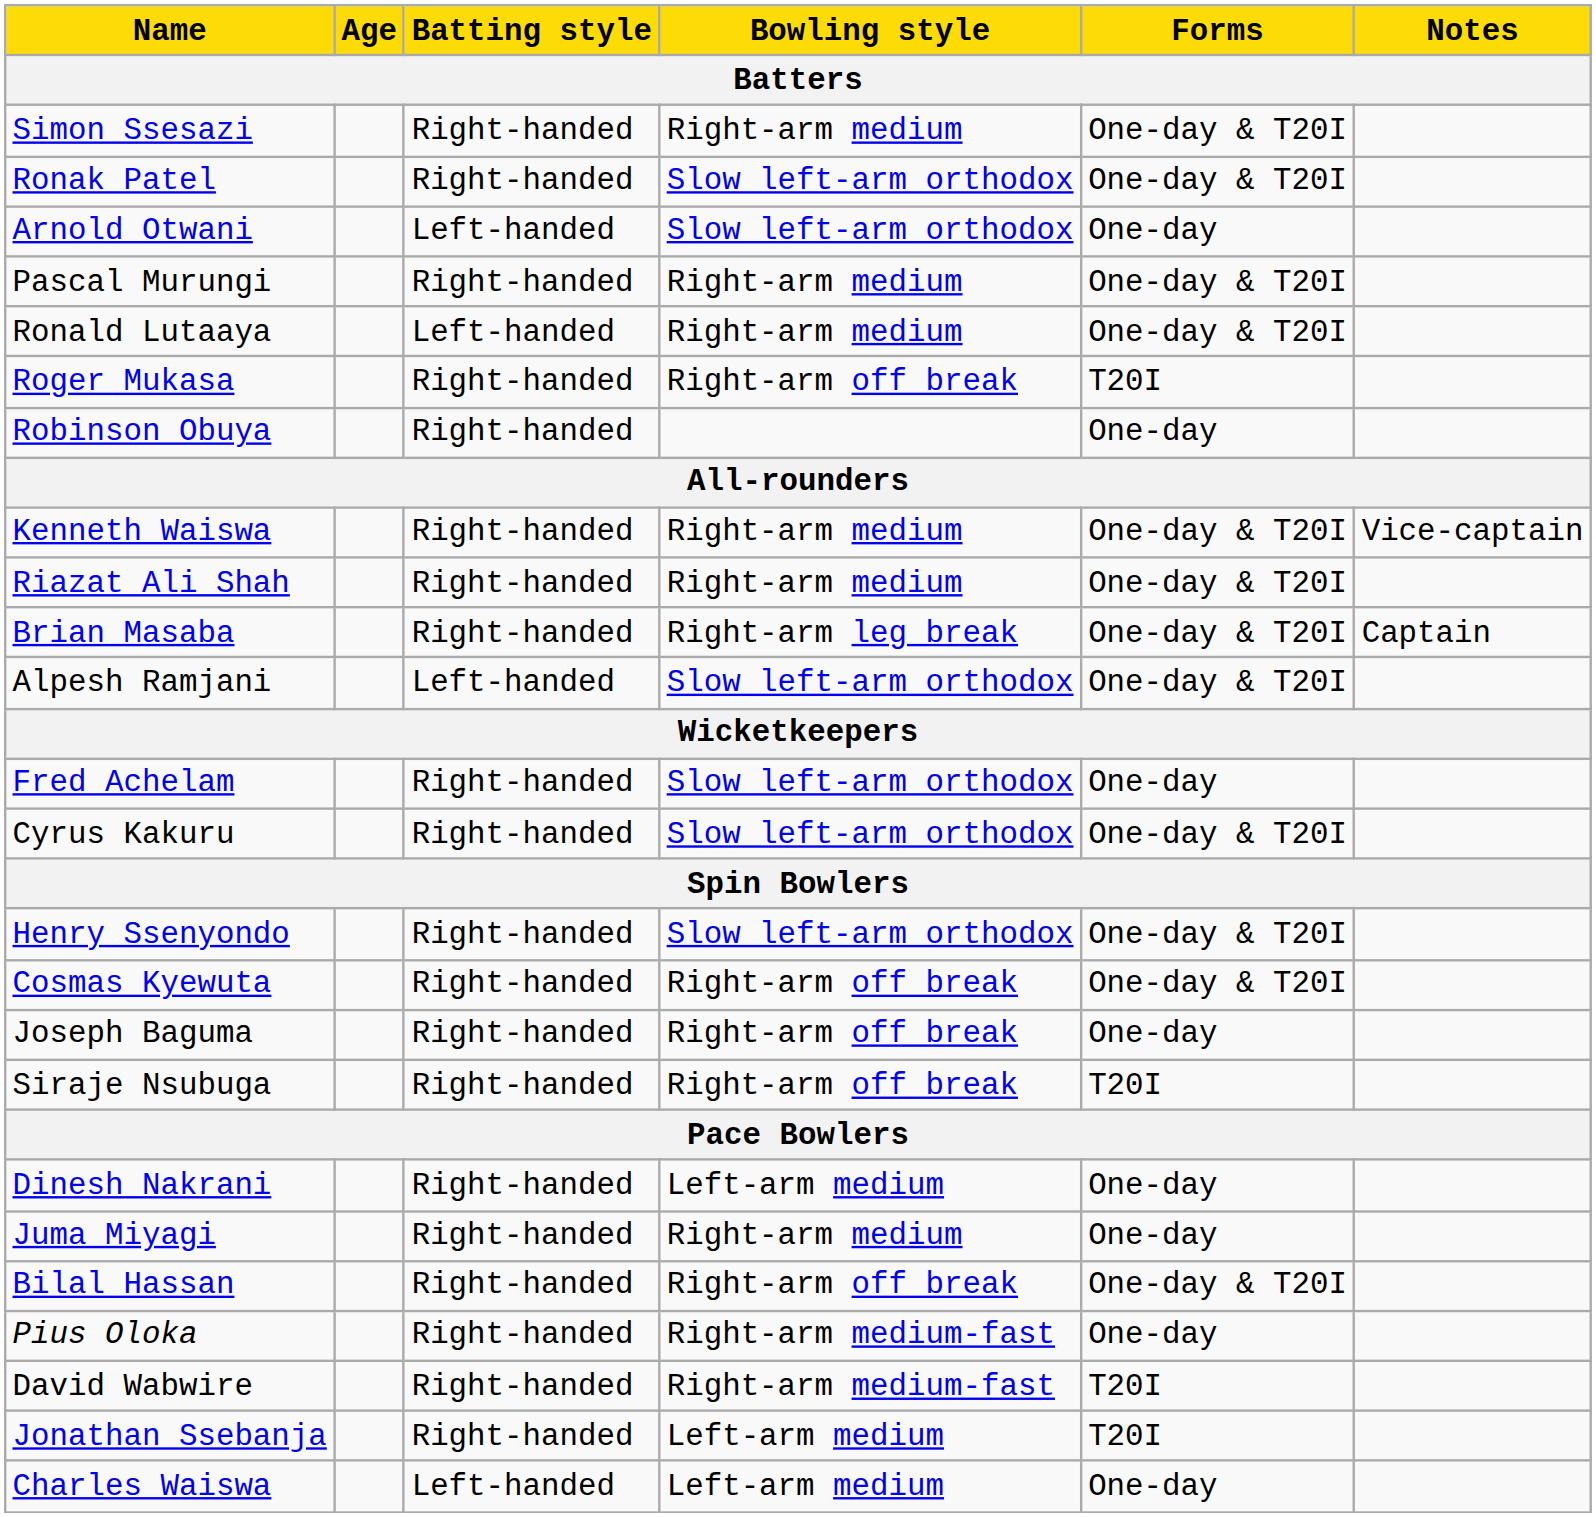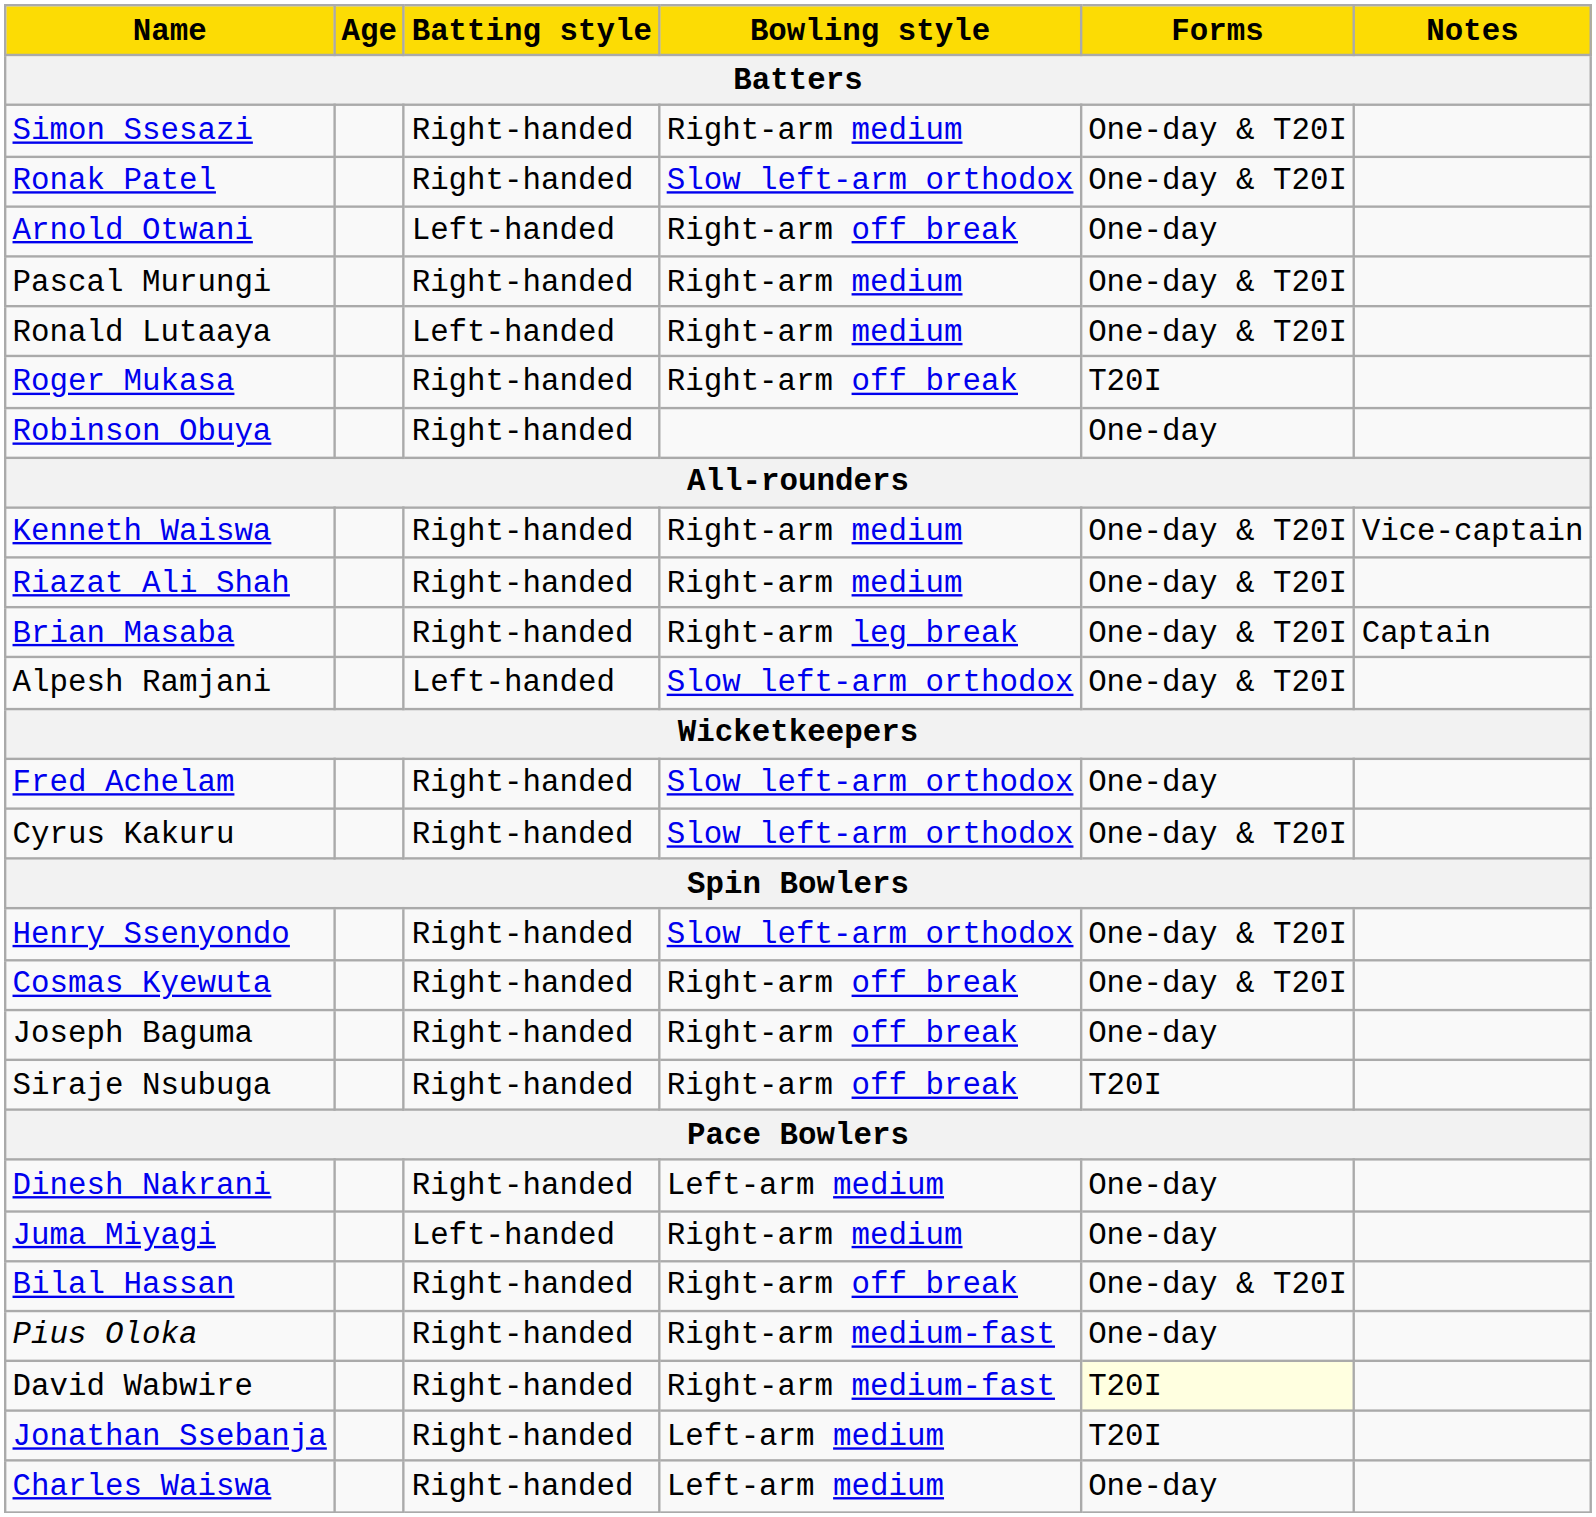(870, 231) Slow left-arm orthodox -> (842, 231) Right-arm off break
(523, 1235) Right-handed -> (513, 1235) Left-handed
(1125, 1386) no background -> (1125, 1386) lightyellow background
(513, 1487) Left-handed -> (523, 1487) Right-handed
